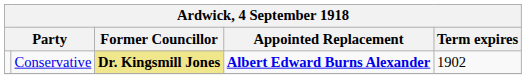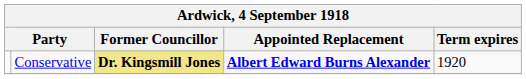(452, 62) 1902 -> (452, 62) 1920
